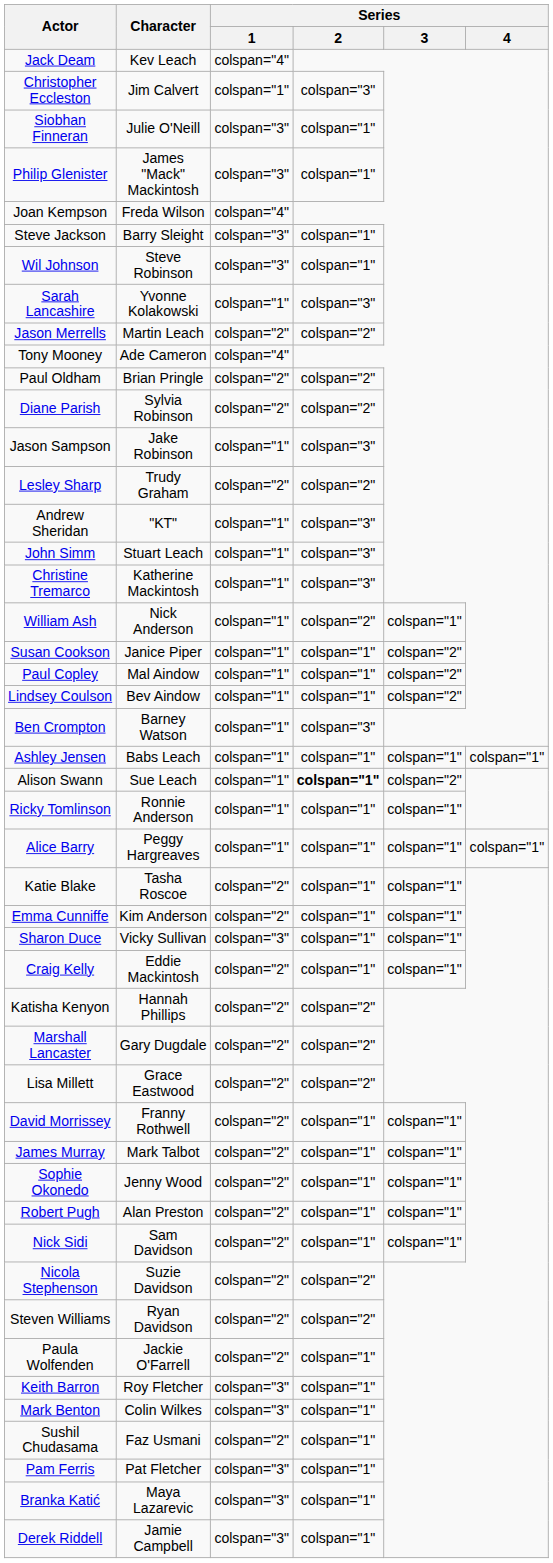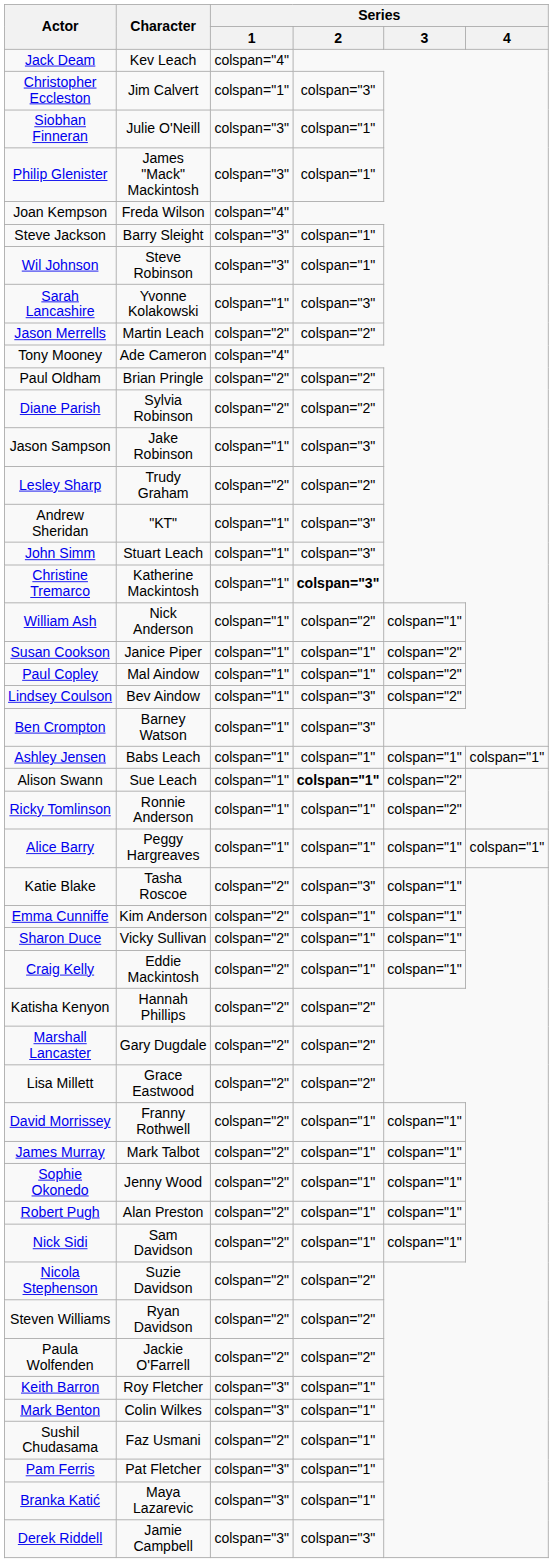(338, 583) normal -> (338, 583) bold
(338, 697) colspan="1" -> (338, 697) colspan="3"
(424, 810) colspan="1" -> (424, 810) colspan="2"
(338, 886) colspan="1" -> (338, 886) colspan="3"
(252, 939) colspan="3" -> (252, 939) colspan="2"
(338, 1357) colspan="1" -> (338, 1357) colspan="2"
(338, 1538) colspan="1" -> (338, 1538) colspan="3"
